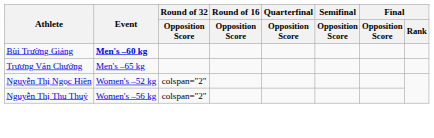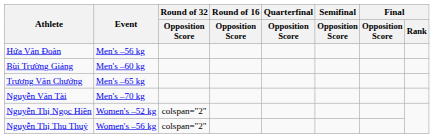+ row: (34, 51)
(122, 51) bold -> (120, 66) normal
+ row: (36, 96)
